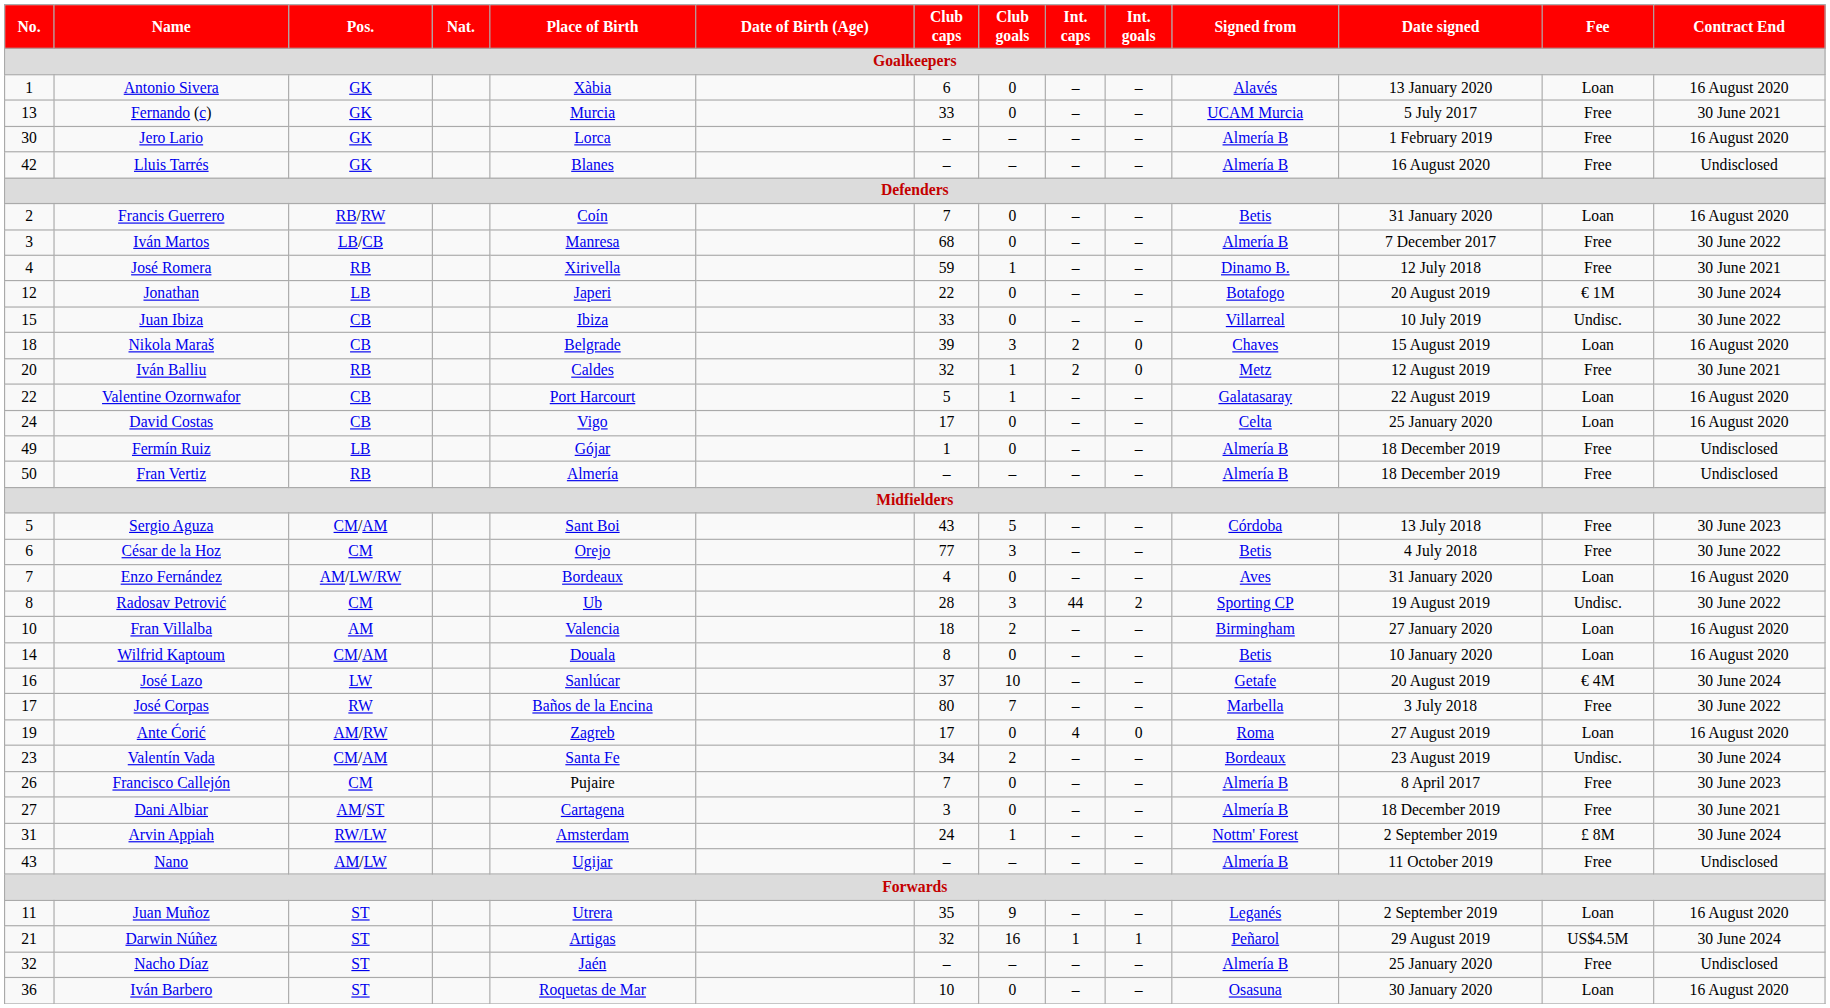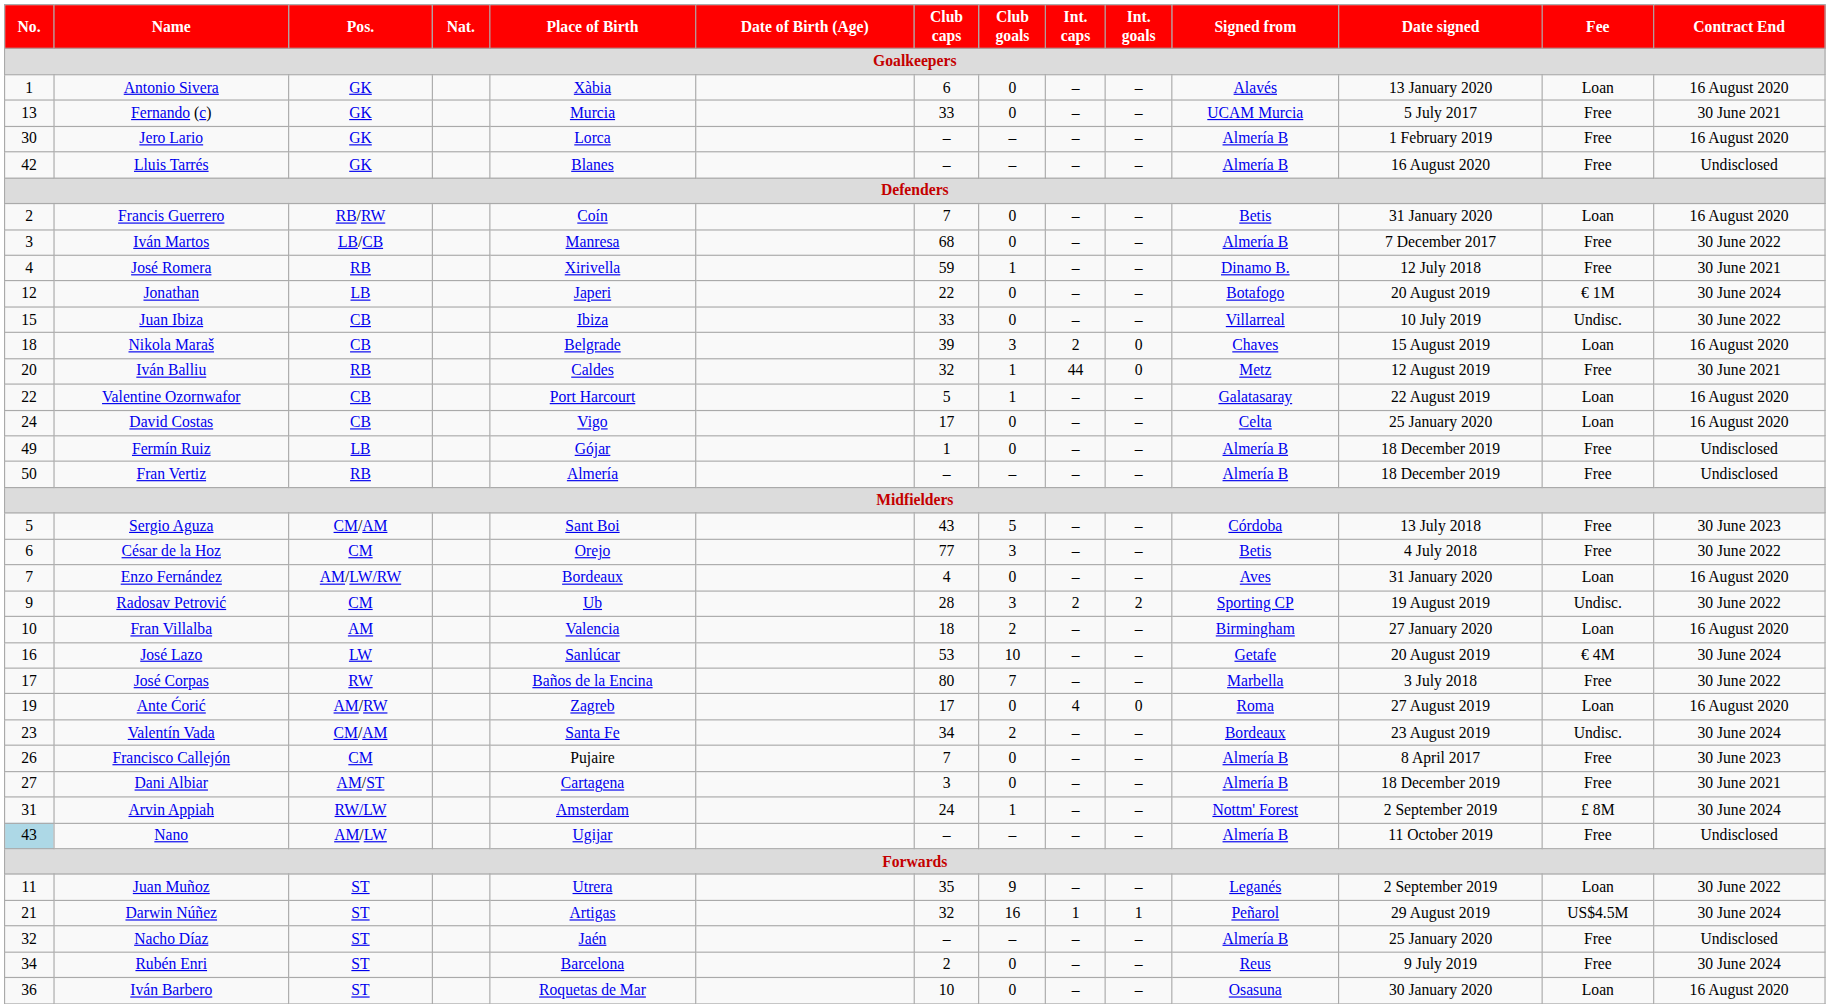(1076, 370) 2 -> (1076, 370) 44
(29, 603) 8 -> (29, 603) 9
(1076, 603) 44 -> (1076, 603) 2
- row: (171, 654)
(947, 680) 37 -> (947, 654) 53
(29, 861) no background -> (29, 835) lightblue background
(1739, 912) 16 August 2020 -> (1739, 886) 30 June 2022
+ row: (171, 964)
